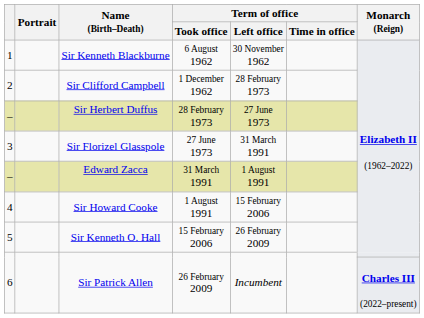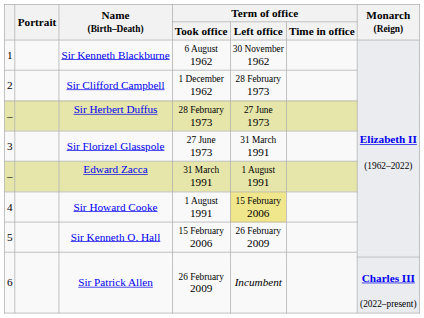(258, 207) no background -> (258, 207) khaki background
